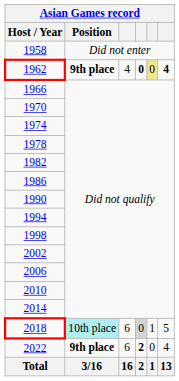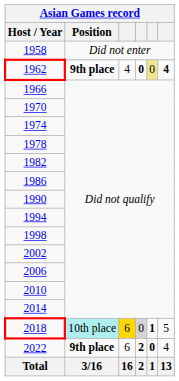(127, 328) no background -> (127, 328) gold background
(152, 328) normal -> (152, 328) bold
(152, 347) normal -> (152, 347) bold
